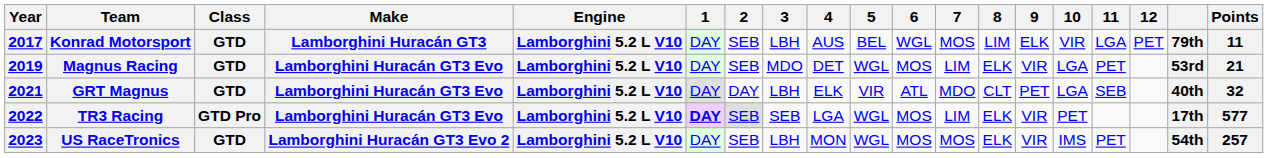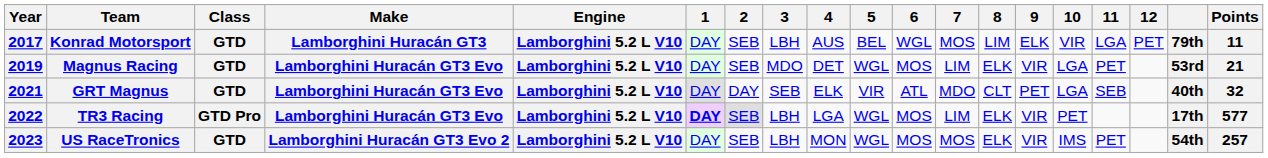(785, 91) LBH -> (785, 91) SEB
(785, 115) SEB -> (785, 115) LBH
